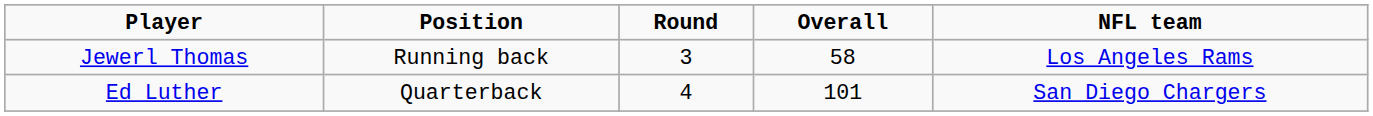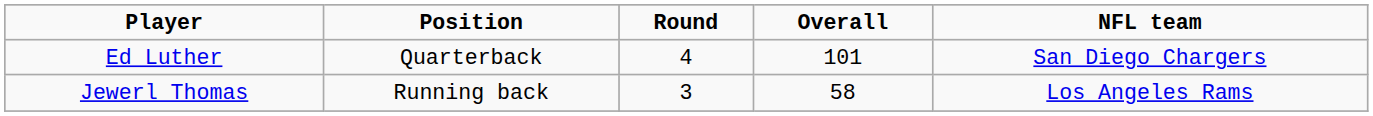rows swapped: (164, 58) <-> (164, 93)
